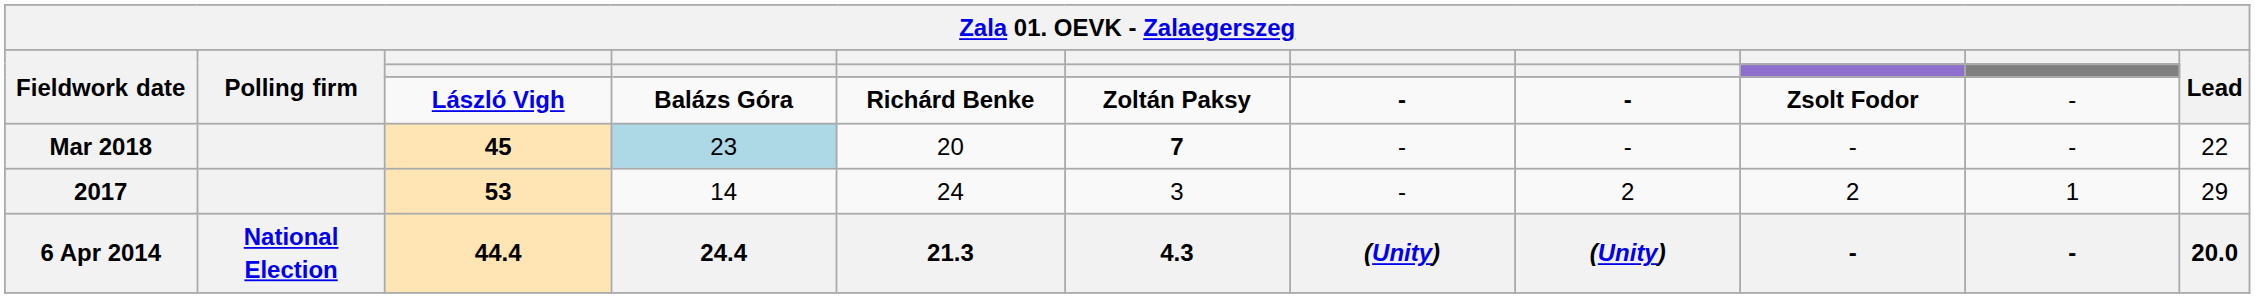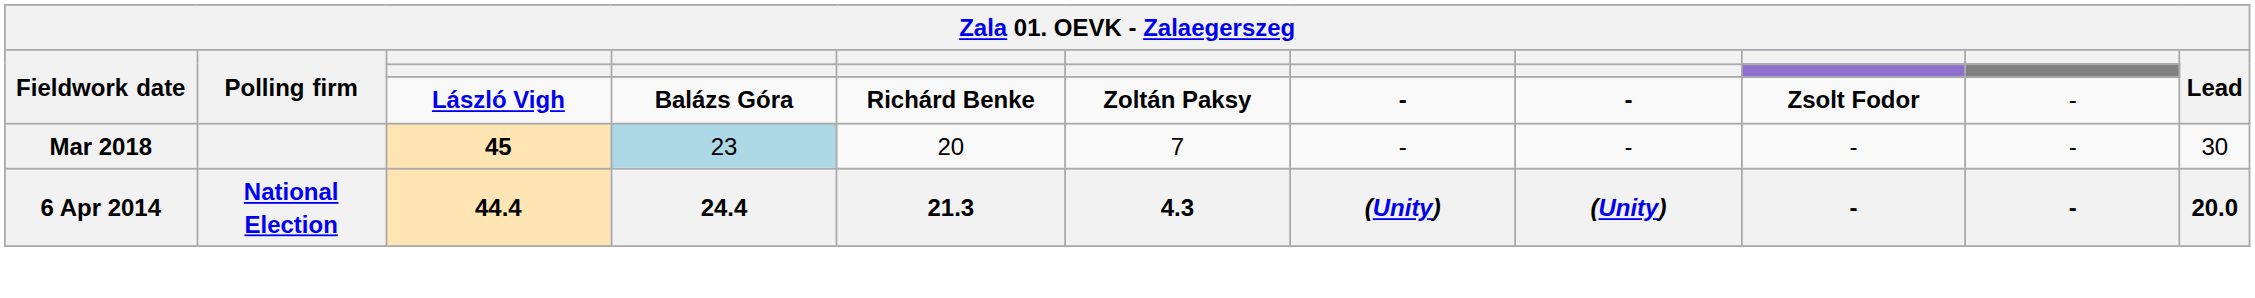(1177, 145) bold -> (1177, 147) normal
(2215, 147) 22 -> (2215, 147) 30
- row: (101, 192)
